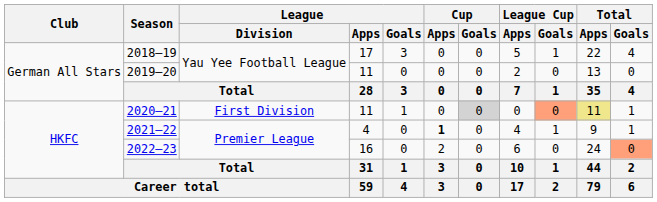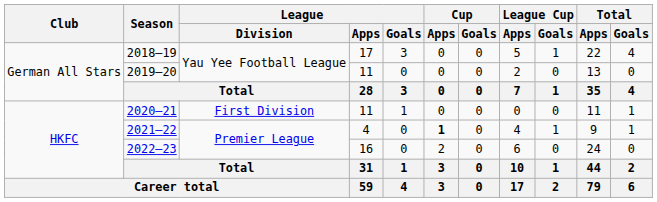(479, 110) lightgrey background -> (479, 110) no background
(556, 110) lightsalmon background -> (556, 110) no background
(594, 110) khaki background -> (594, 110) no background
(631, 149) lightsalmon background -> (631, 149) no background
